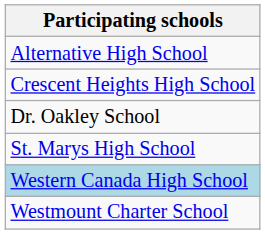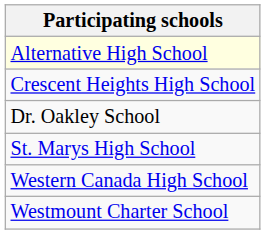(109, 52) no background -> (109, 52) lightyellow background
(129, 180) lightblue background -> (129, 180) no background
